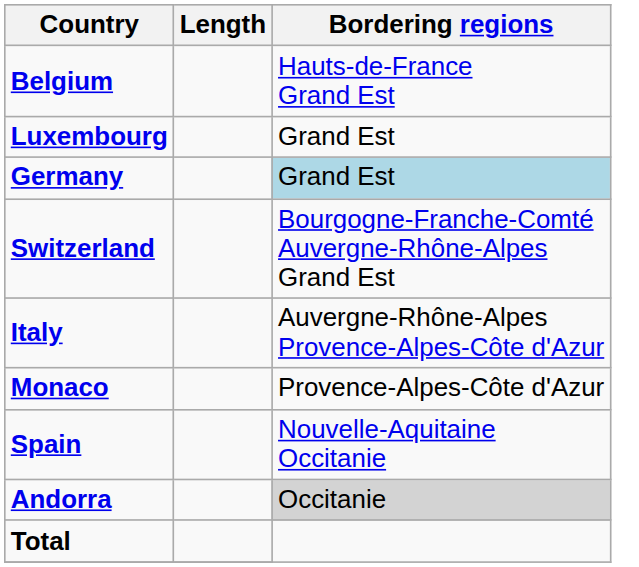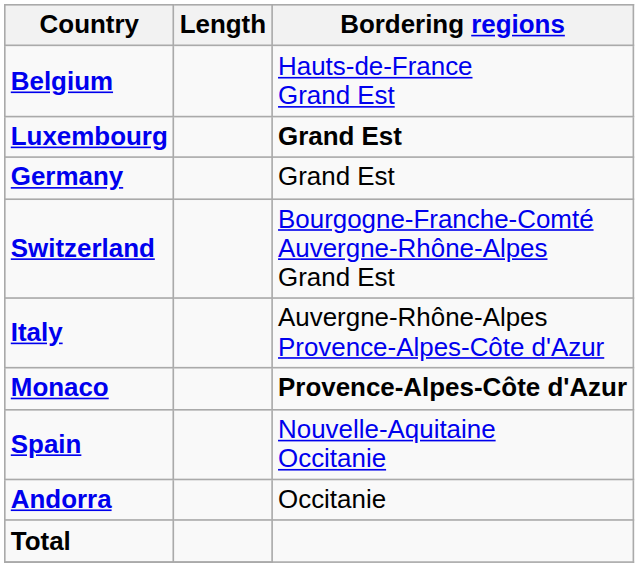(336, 136) normal -> (340, 136) bold
(336, 177) lightblue background -> (336, 177) no background
(441, 388) normal -> (453, 388) bold
(332, 499) lightgrey background -> (332, 499) no background
